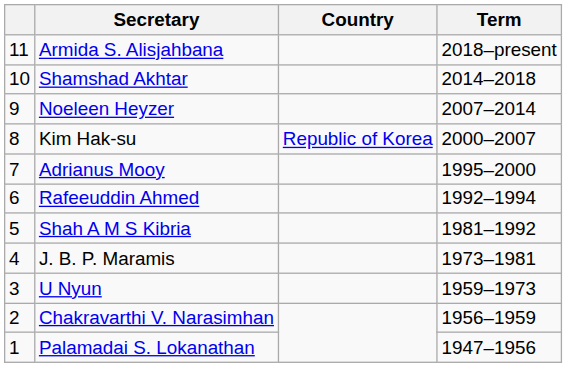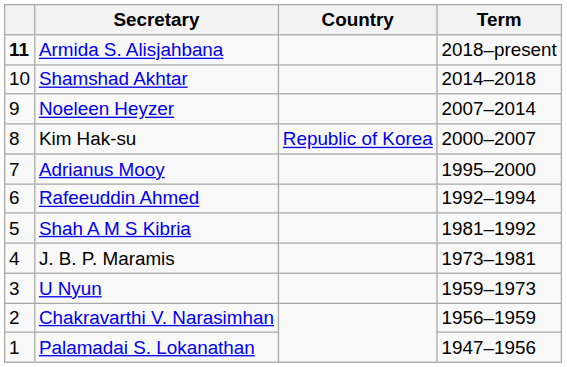(19, 50) normal -> (19, 50) bold
